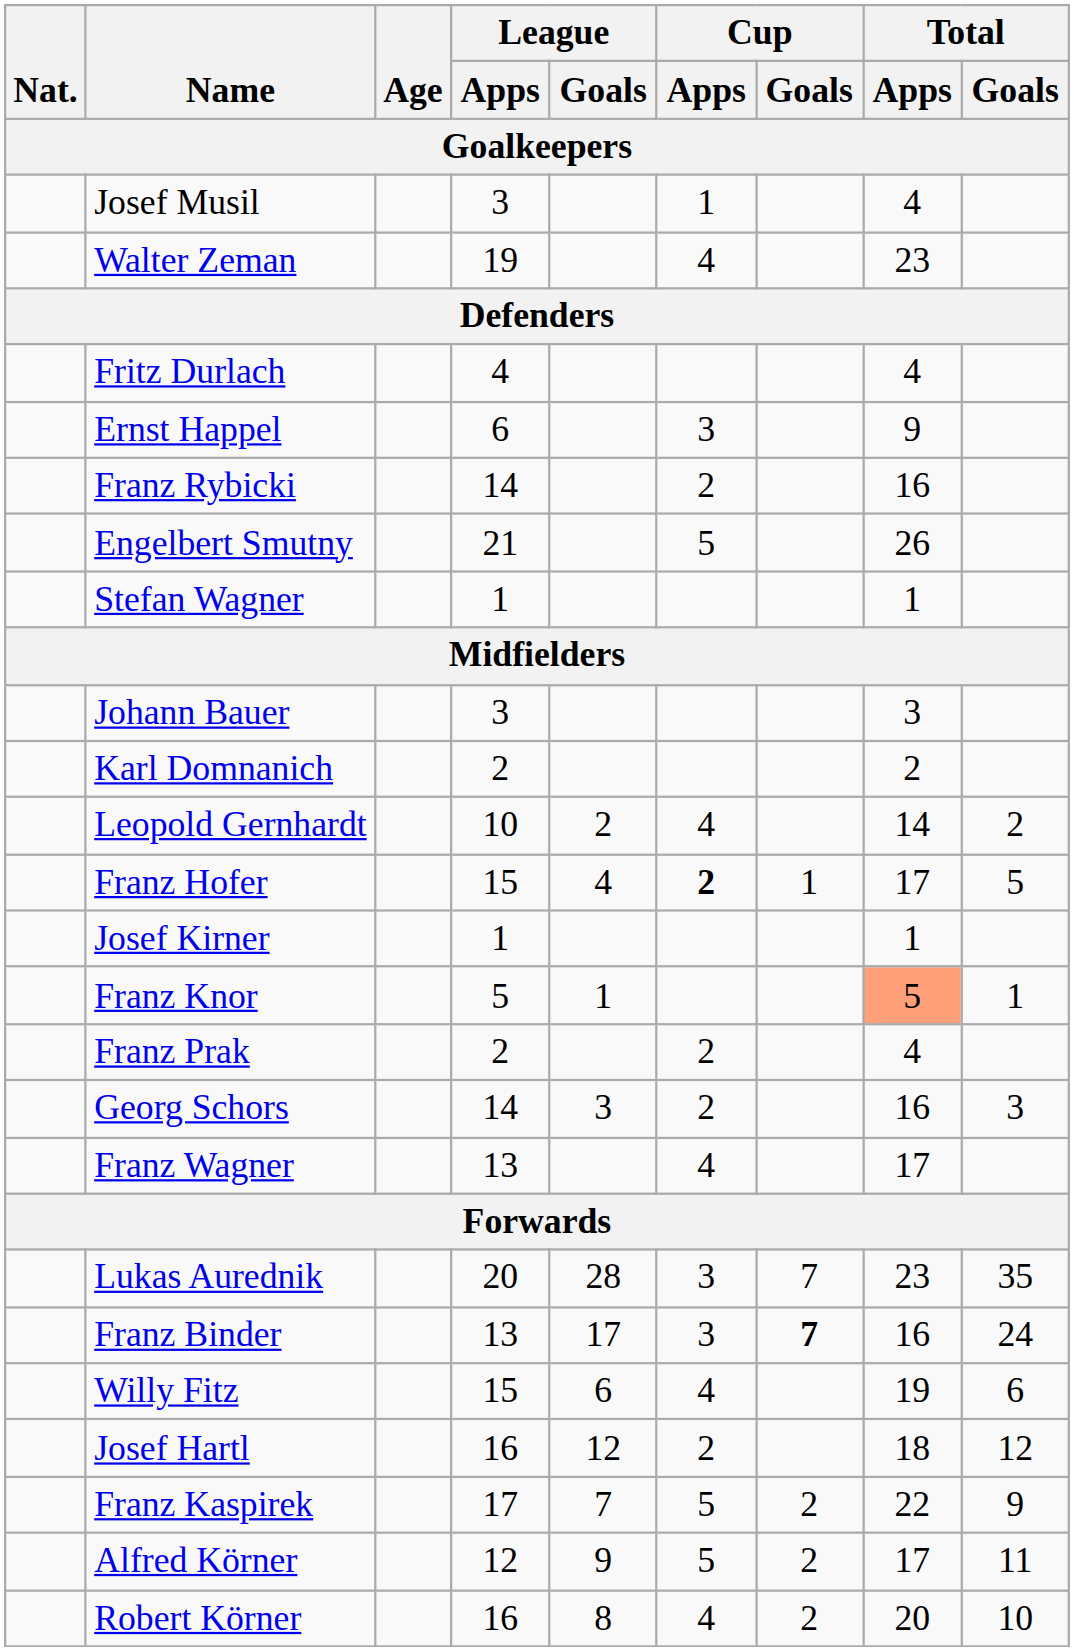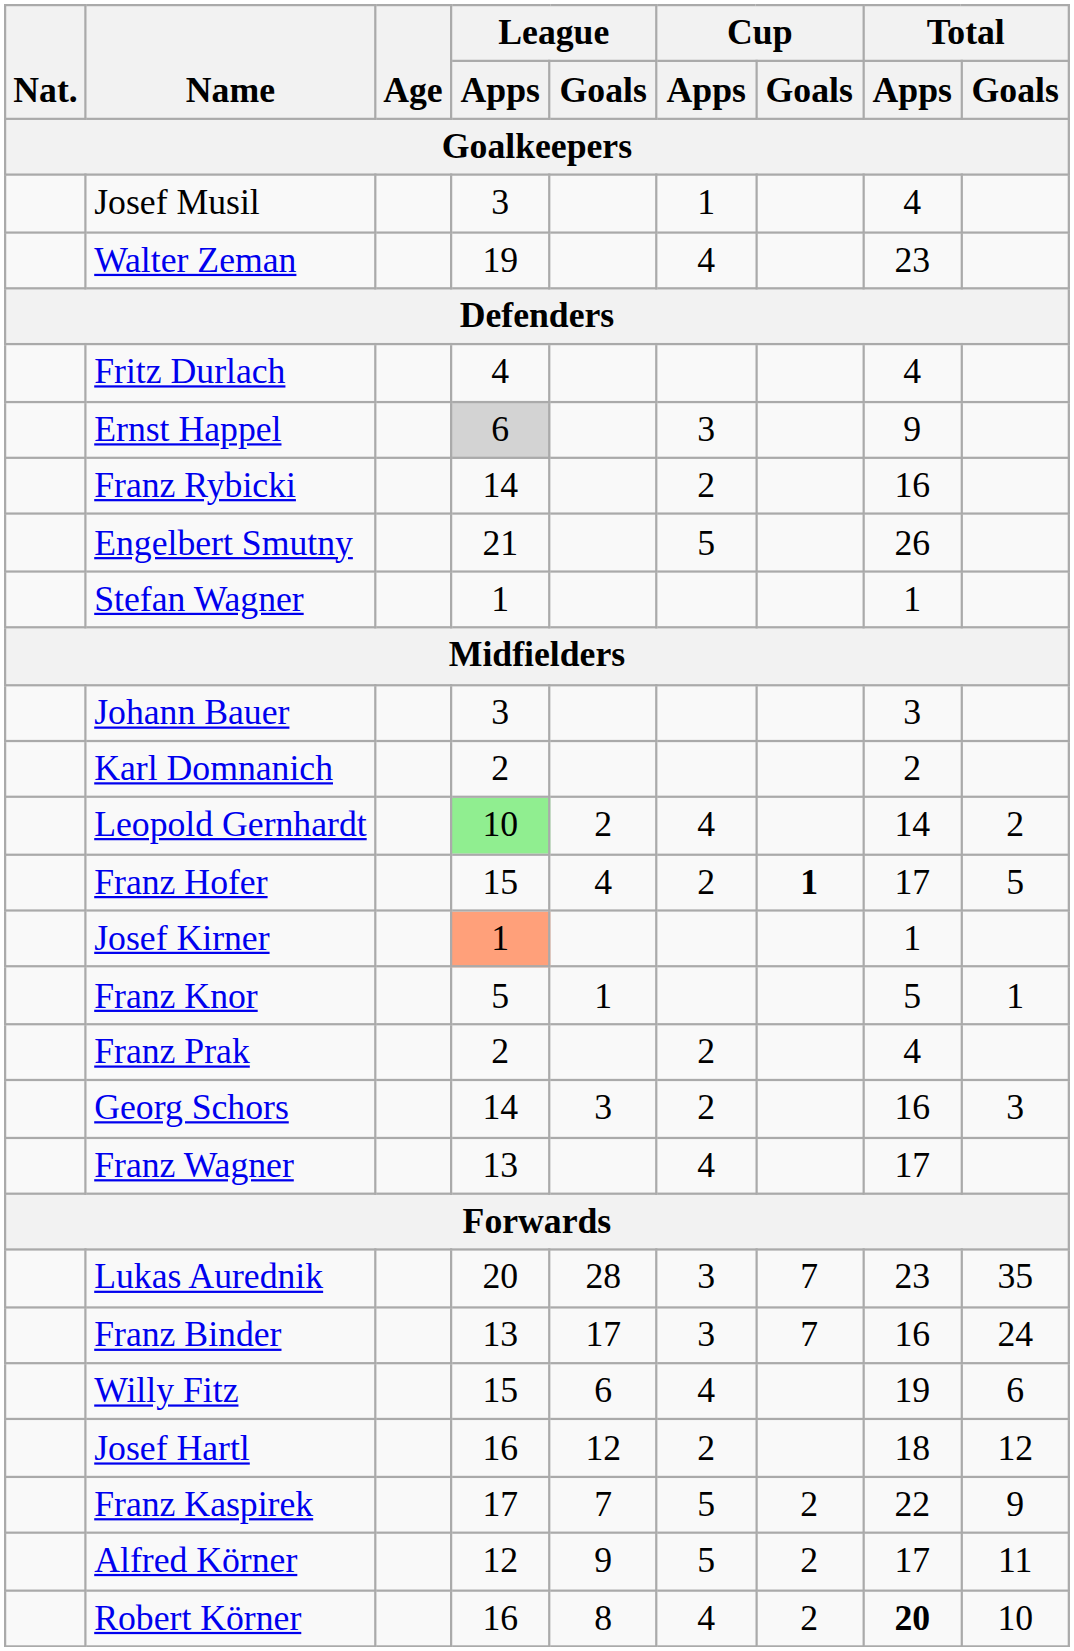(500, 428) no background -> (500, 428) lightgrey background
(500, 825) no background -> (500, 825) lightgreen background
(706, 881) bold -> (706, 881) normal
(809, 881) normal -> (809, 881) bold
(500, 938) no background -> (500, 938) lightsalmon background
(912, 994) lightsalmon background -> (912, 994) no background
(809, 1334) bold -> (809, 1334) normal
(912, 1617) normal -> (912, 1617) bold
